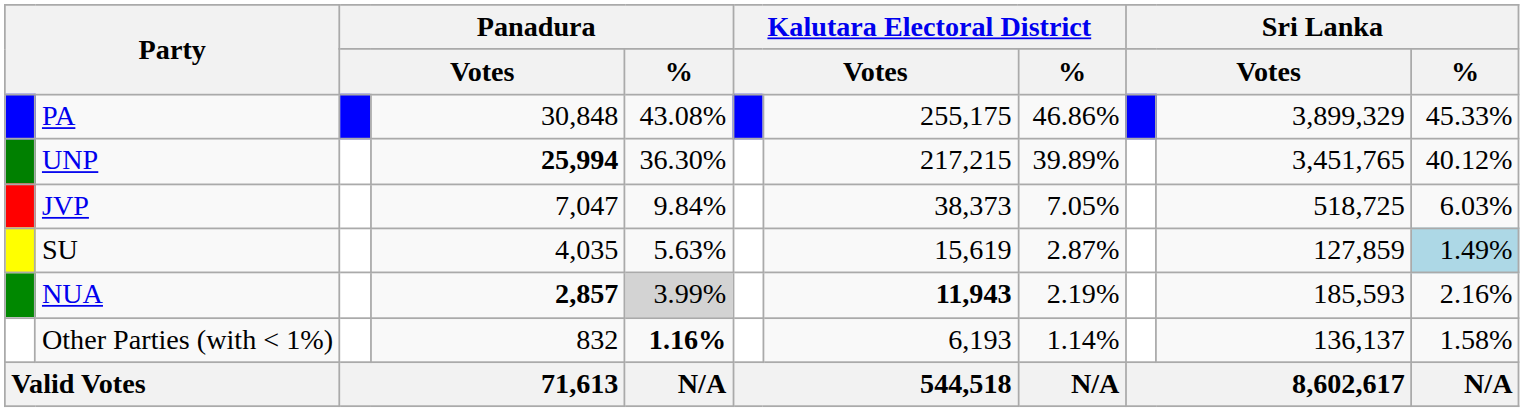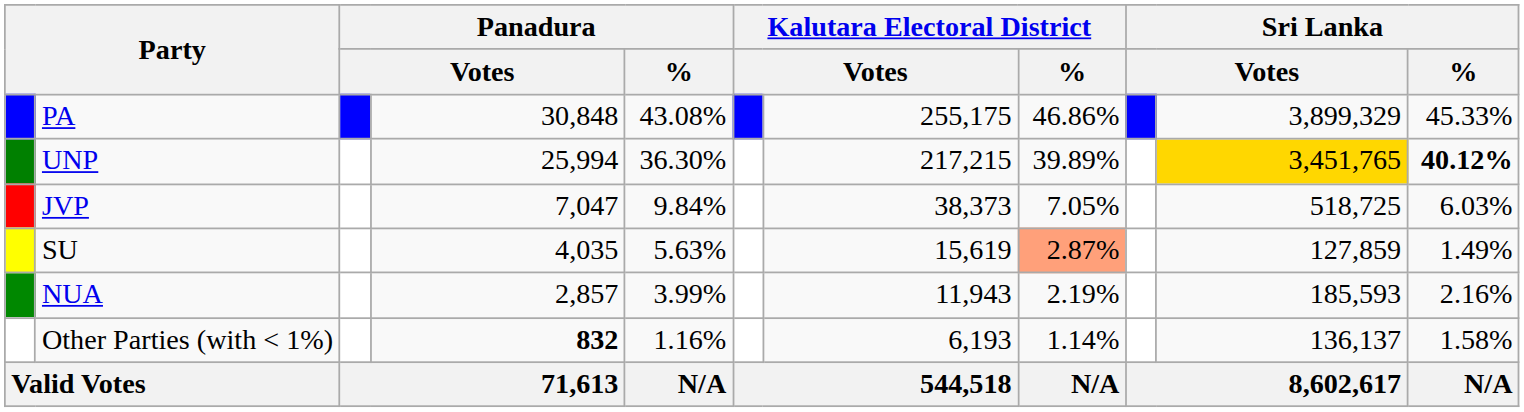(580, 160) bold -> (580, 160) normal
(1348, 160) no background -> (1345, 160) gold background
(1469, 160) normal -> (1467, 160) bold
(1083, 250) no background -> (1083, 250) lightsalmon background
(1476, 250) lightblue background -> (1476, 250) no background
(587, 294) bold -> (587, 294) normal
(690, 294) lightgrey background -> (690, 294) no background
(974, 294) bold -> (973, 294) normal
(597, 339) normal -> (597, 339) bold
(688, 339) bold -> (690, 339) normal
